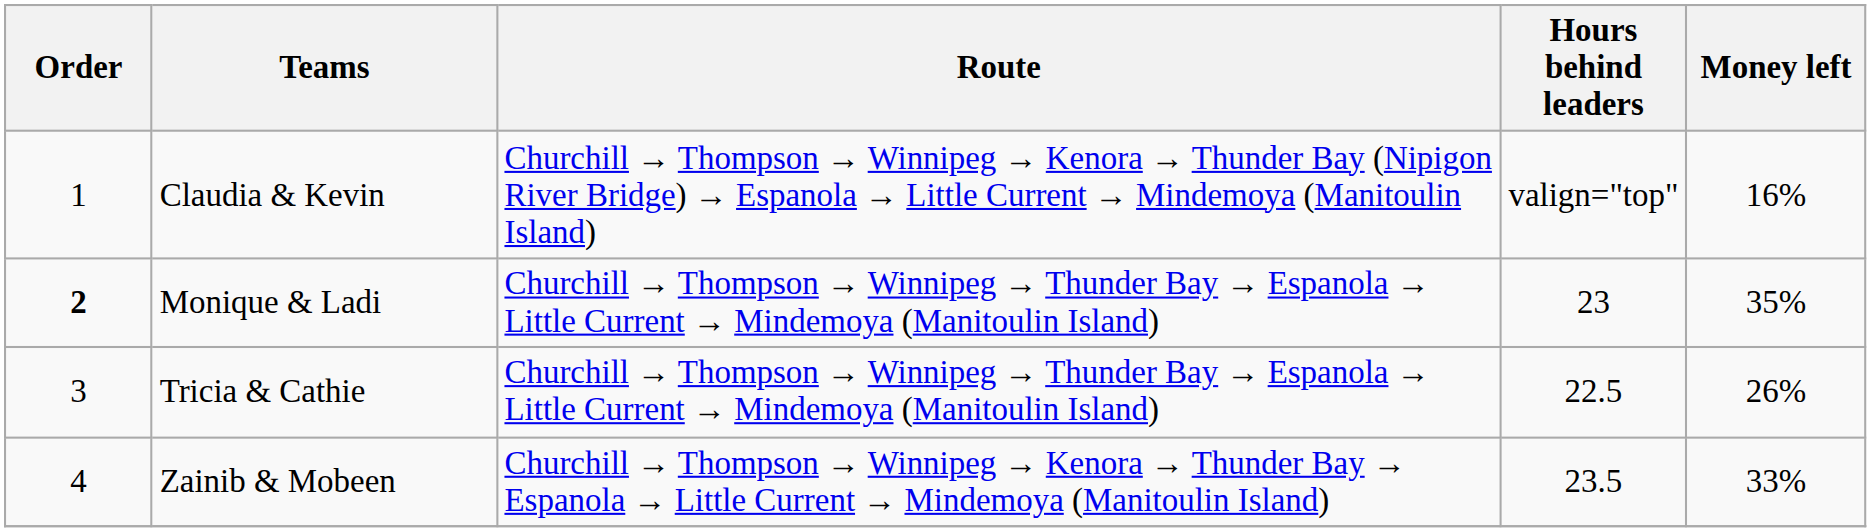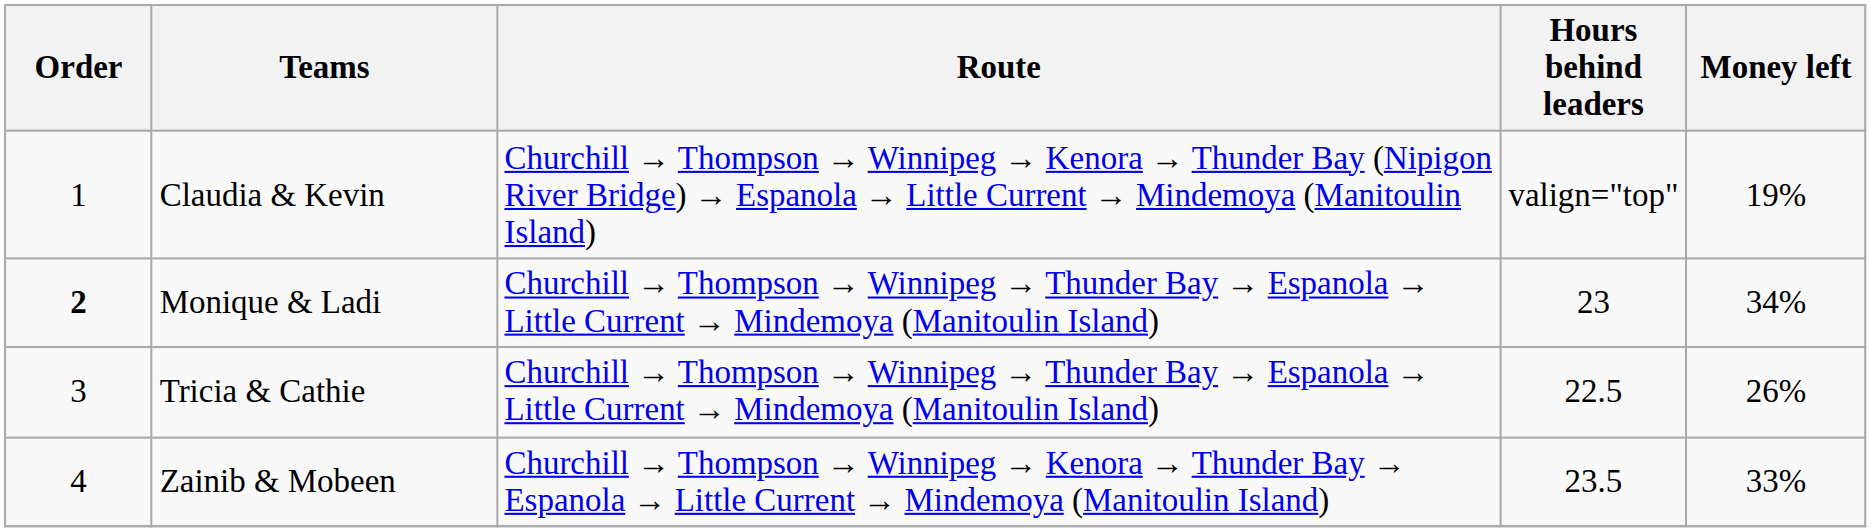(1776, 194) 16% -> (1776, 194) 19%
(1776, 302) 35% -> (1776, 302) 34%
